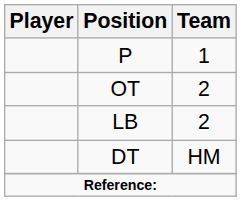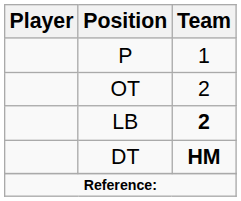(204, 122) normal -> (204, 122) bold
(204, 156) normal -> (204, 156) bold
